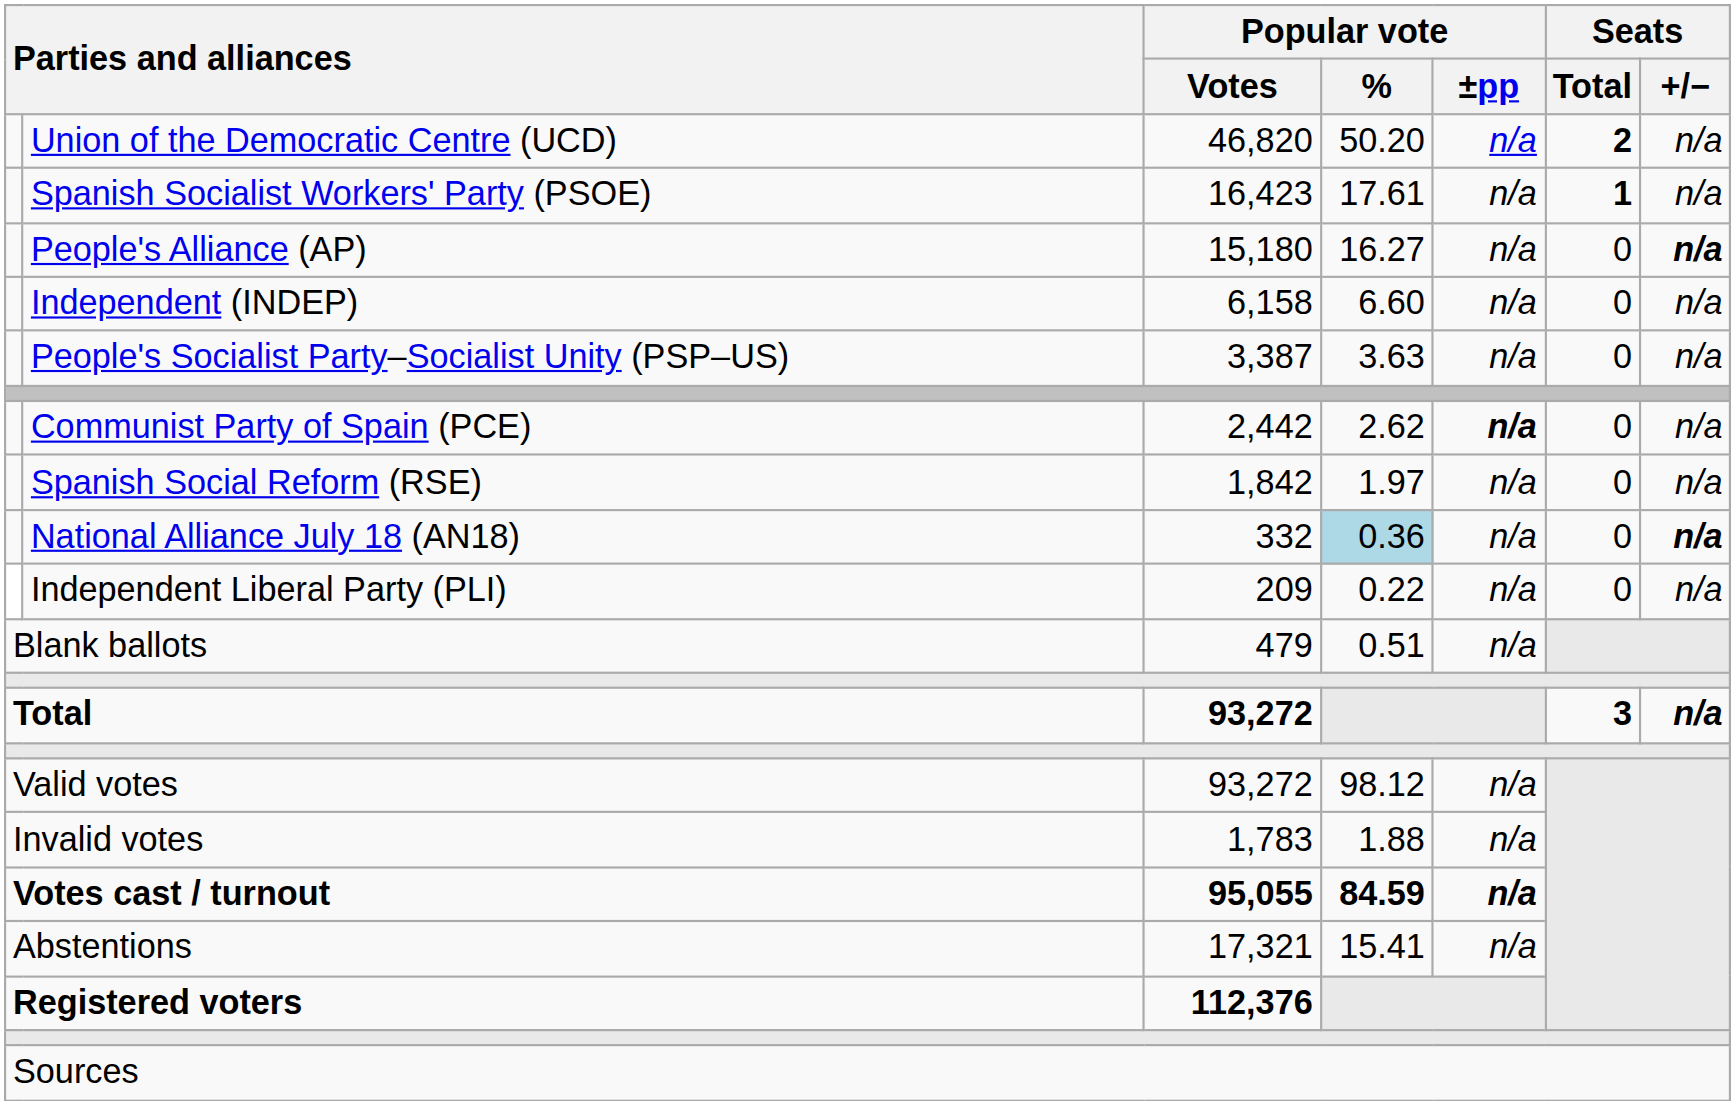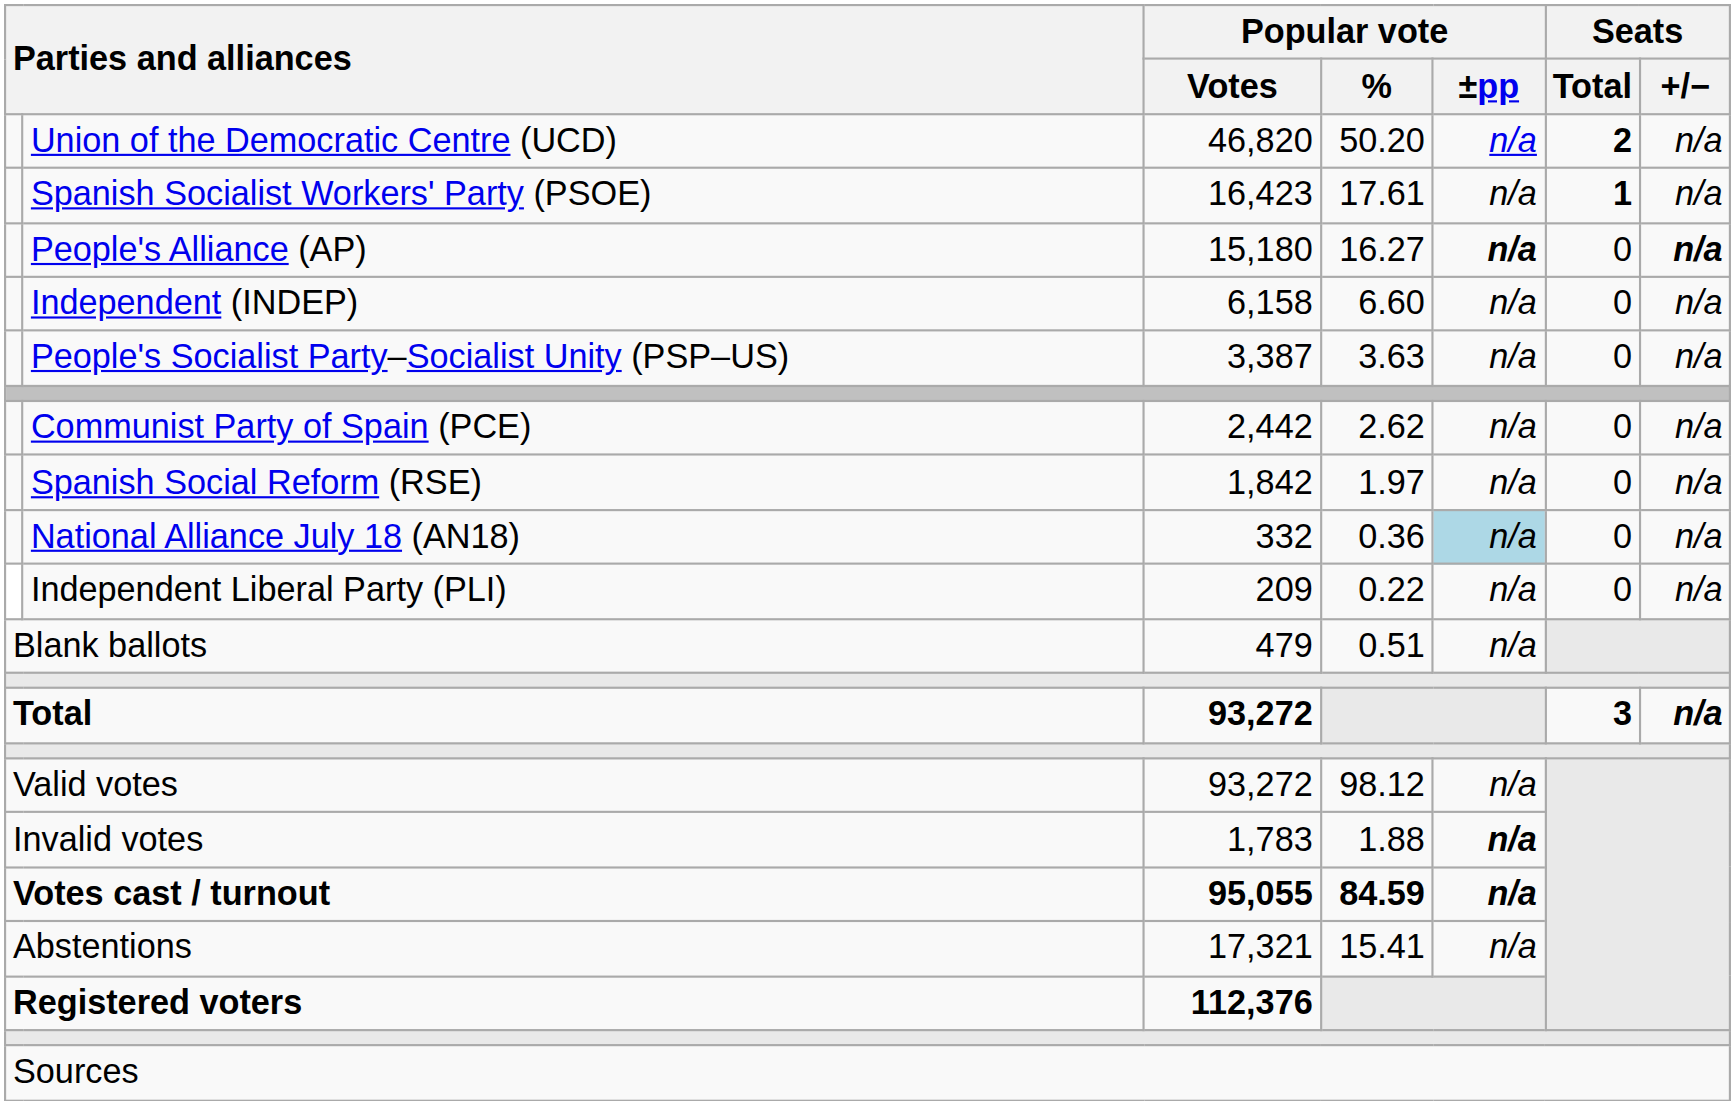(1513, 248) normal -> (1512, 248) bold
(1512, 427) bold -> (1513, 427) normal
(1392, 536) lightblue background -> (1392, 536) no background
(1513, 536) no background -> (1513, 536) lightblue background
(1698, 536) bold -> (1699, 536) normal
(1513, 839) normal -> (1512, 839) bold
